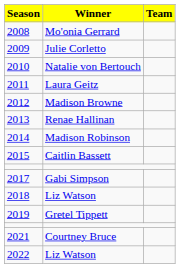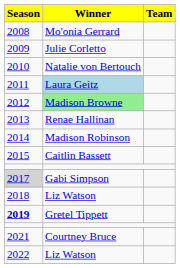(72, 84) no background -> (72, 84) lightblue background
(84, 102) no background -> (84, 102) lightgreen background
(18, 178) no background -> (18, 178) lightgrey background
(18, 213) normal -> (18, 213) bold
